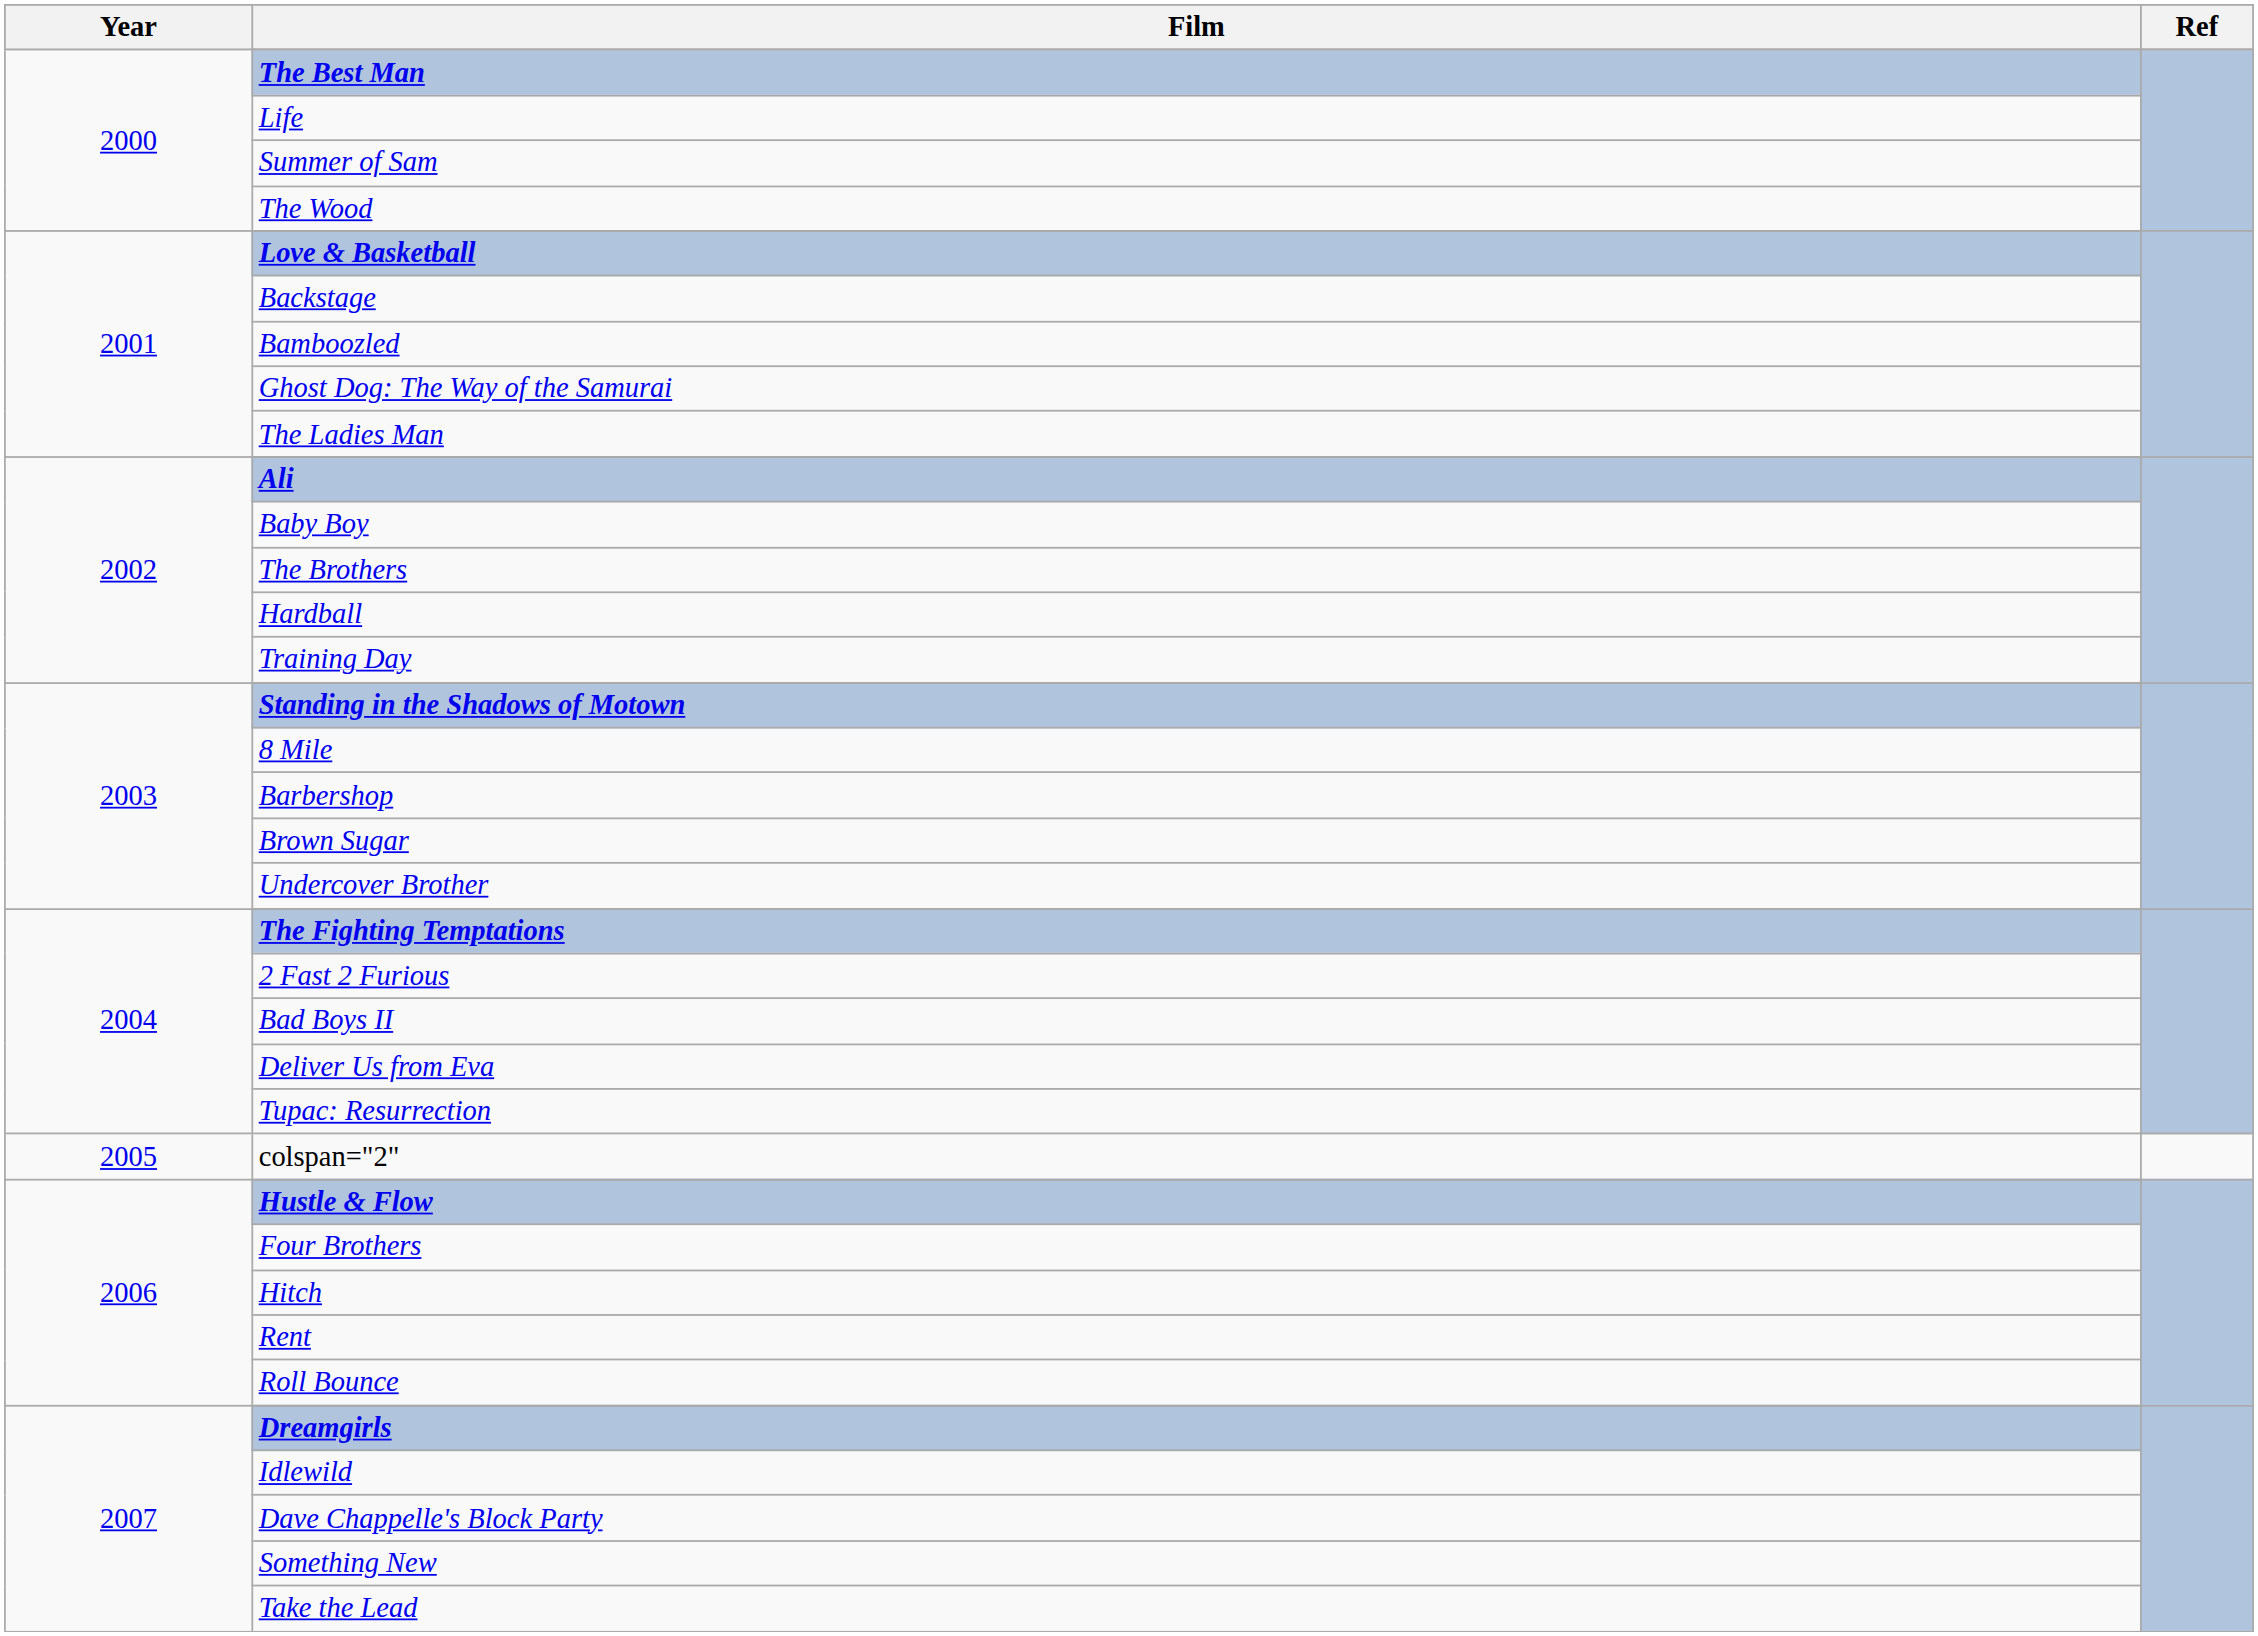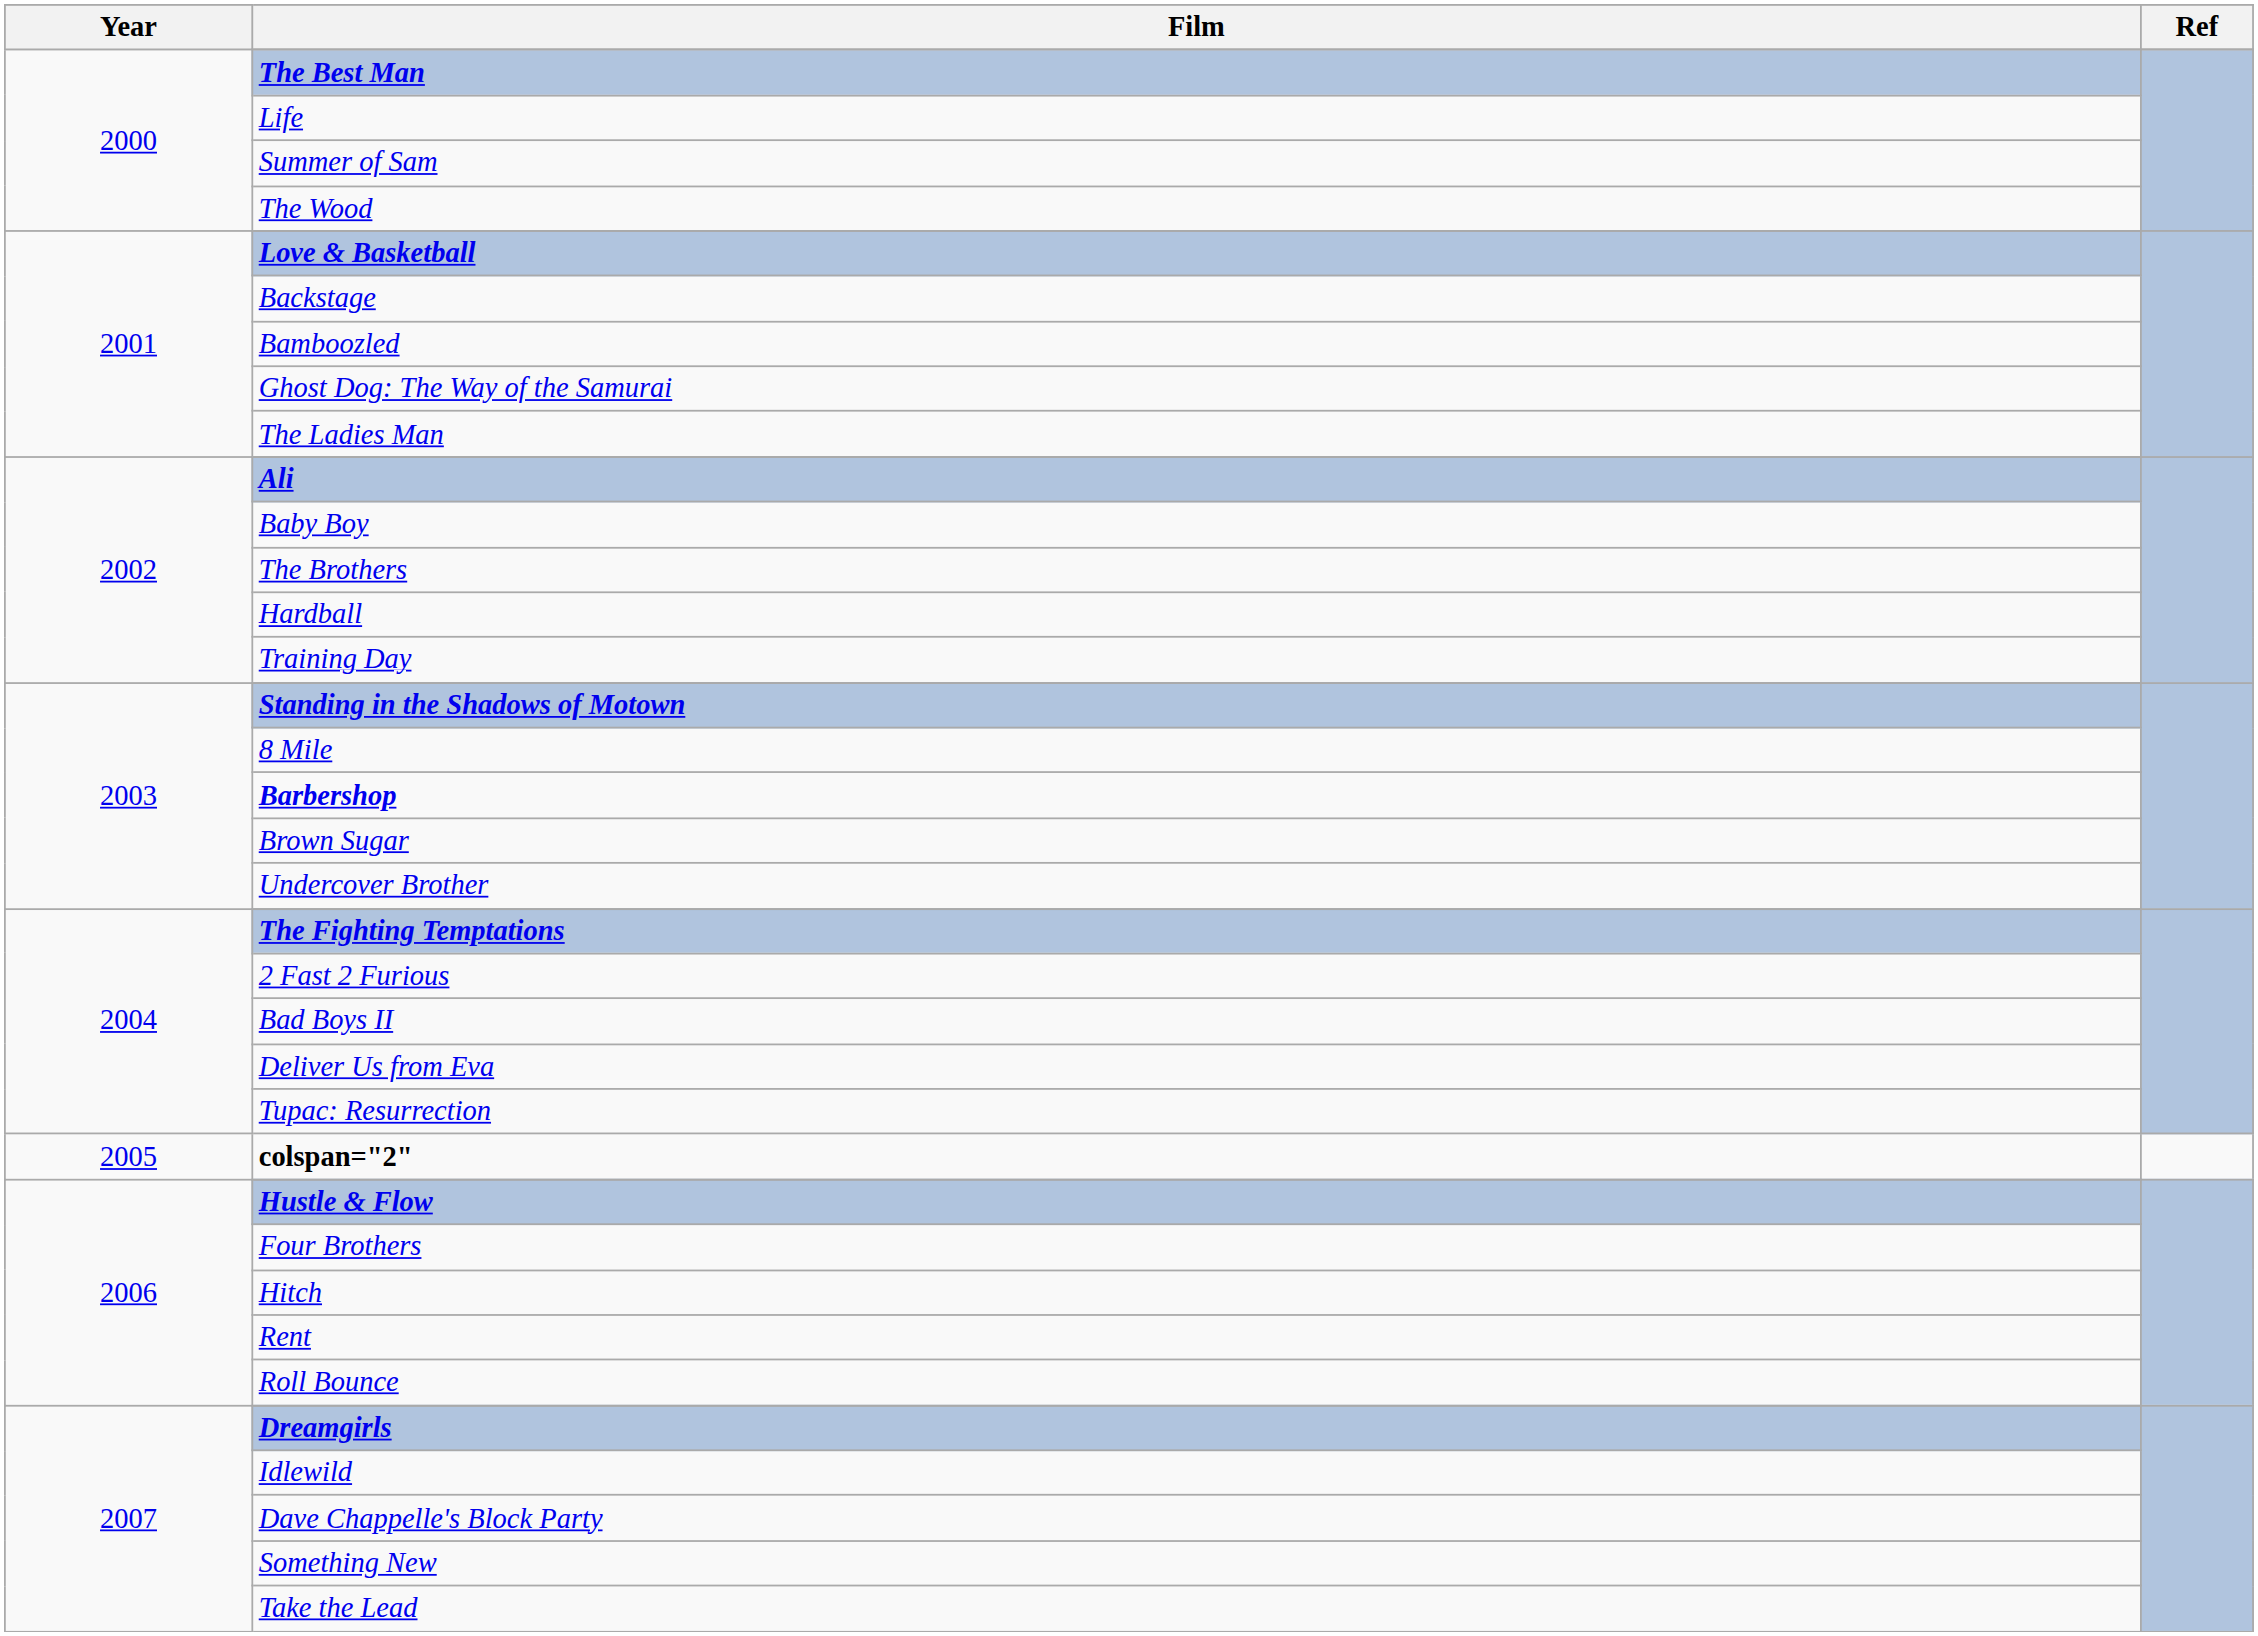(326, 794) normal -> (328, 794) bold
(329, 1156) normal -> (336, 1156) bold
